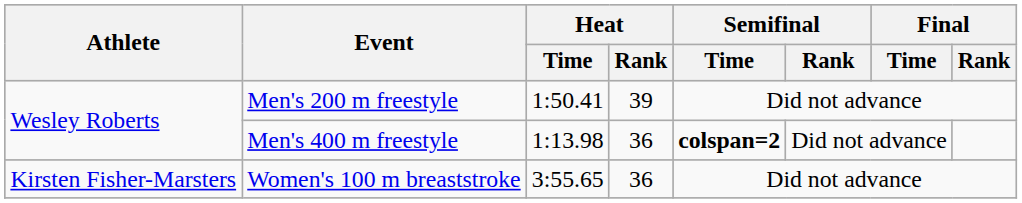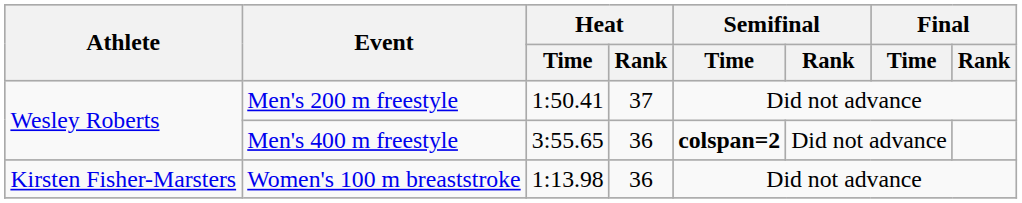(641, 100) 39 -> (641, 100) 37
(568, 139) 1:13.98 -> (568, 139) 3:55.65
(568, 179) 3:55.65 -> (568, 179) 1:13.98
